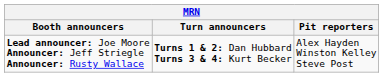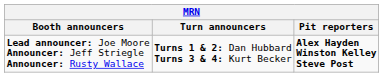(336, 54) normal -> (336, 54) bold
